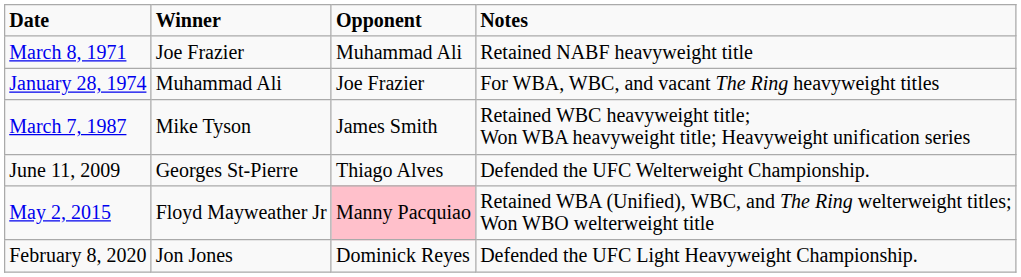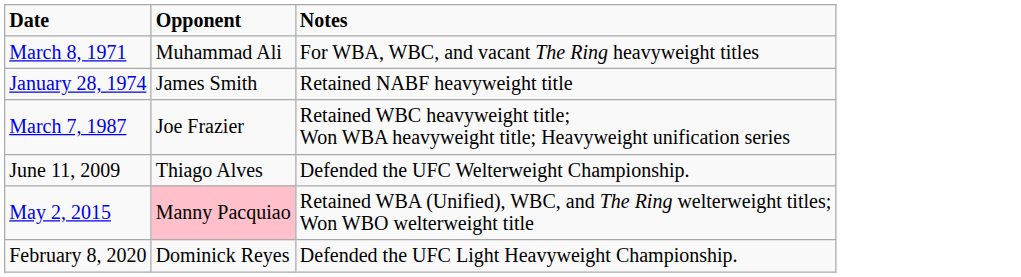- column: (188, 20)
(617, 52) Retained NABF heavyweight title -> (529, 52) For WBA, WBC, and vacant The Ring heavyweight titles
(380, 83) Joe Frazier -> (206, 83) James Smith
(710, 83) For WBA, WBC, and vacant The Ring heavyweight titles -> (436, 83) Retained NABF heavyweight title
(387, 126) James Smith -> (200, 126) Joe Frazier
